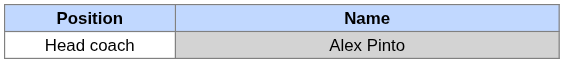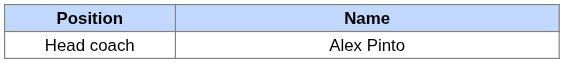(367, 45) lightgrey background -> (367, 45) no background
